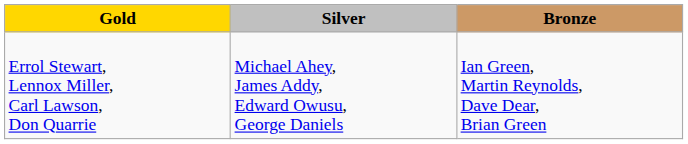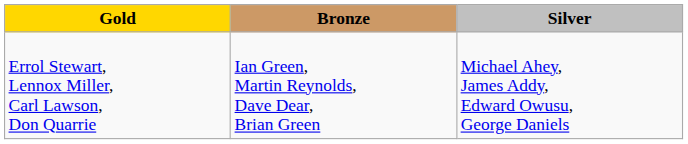columns swapped: (344, 18) <-> (570, 18)
